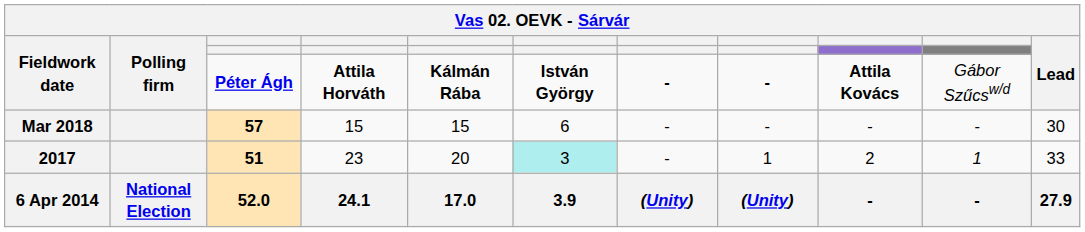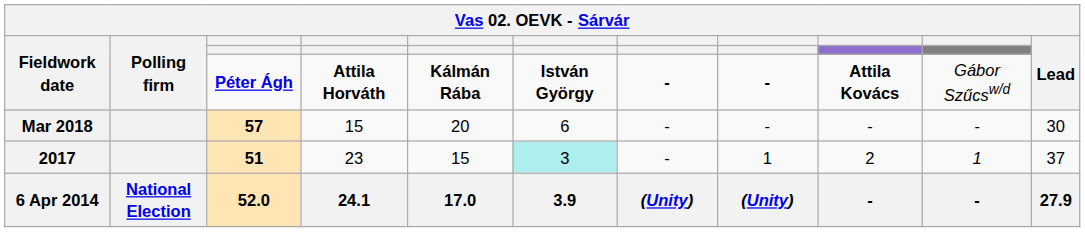(460, 126) 15 -> (460, 126) 20
(460, 158) 20 -> (460, 158) 15
(1056, 158) 33 -> (1056, 158) 37
